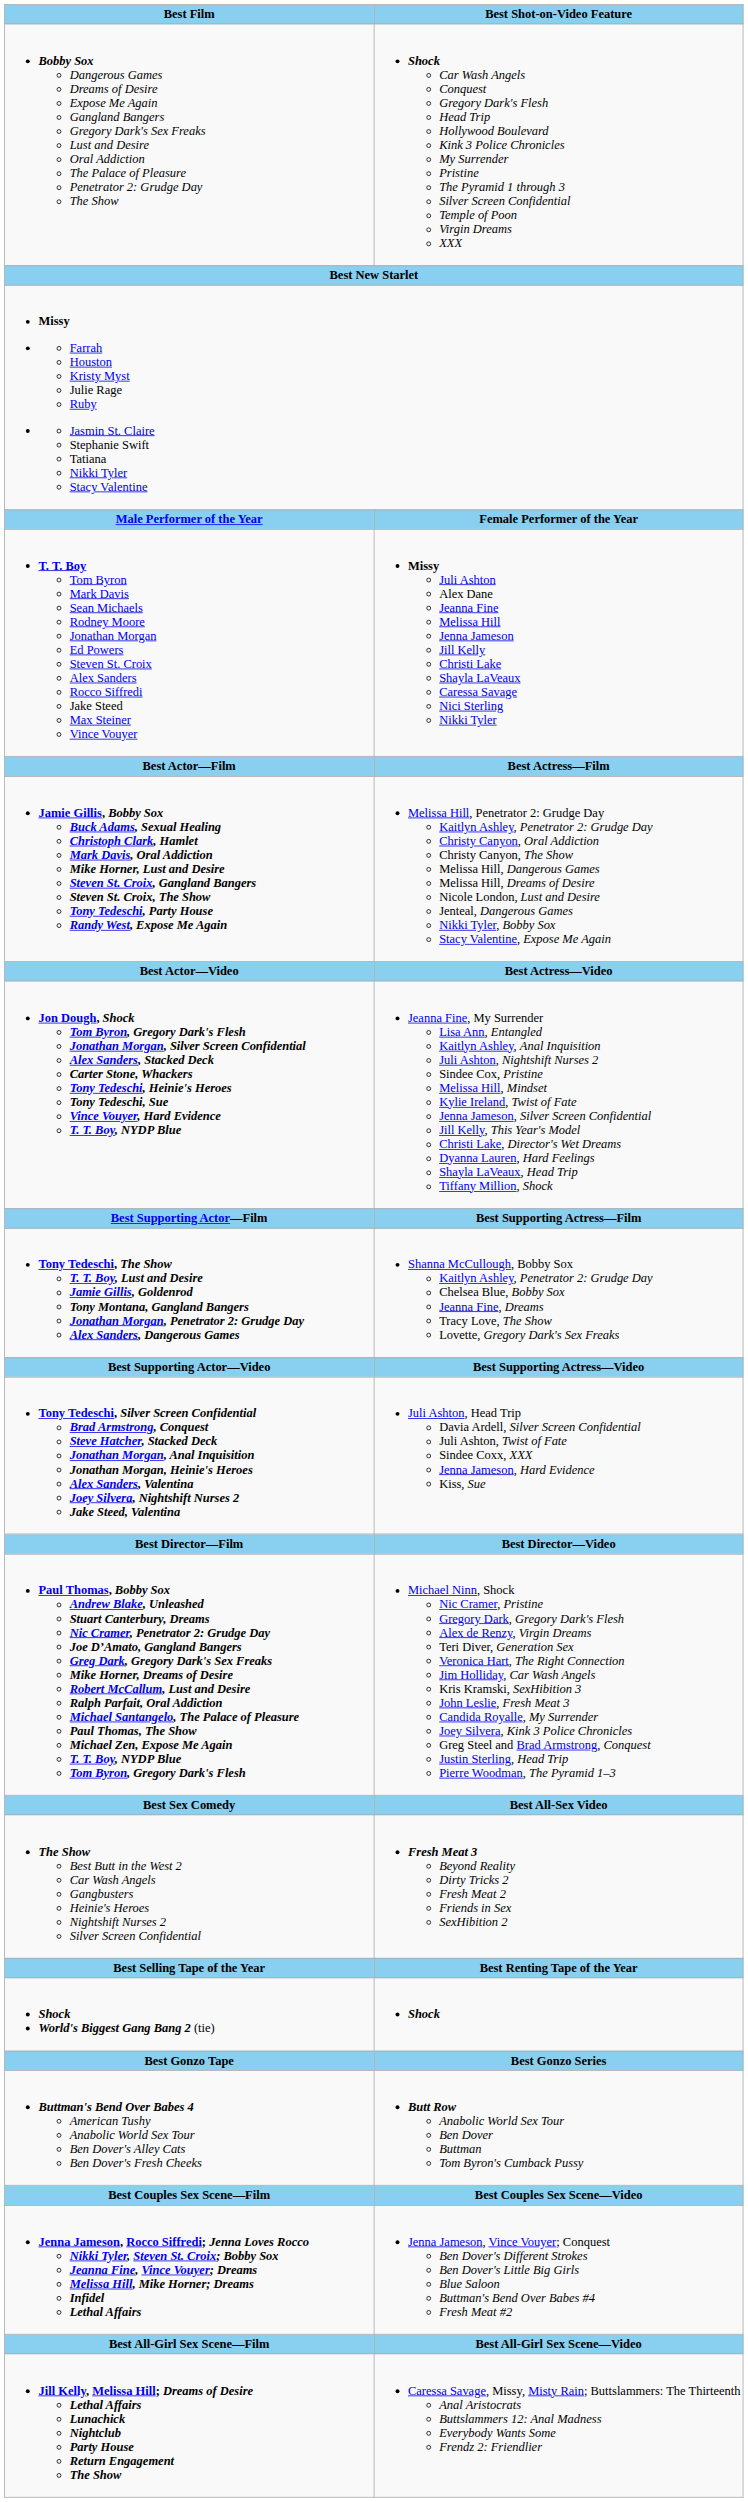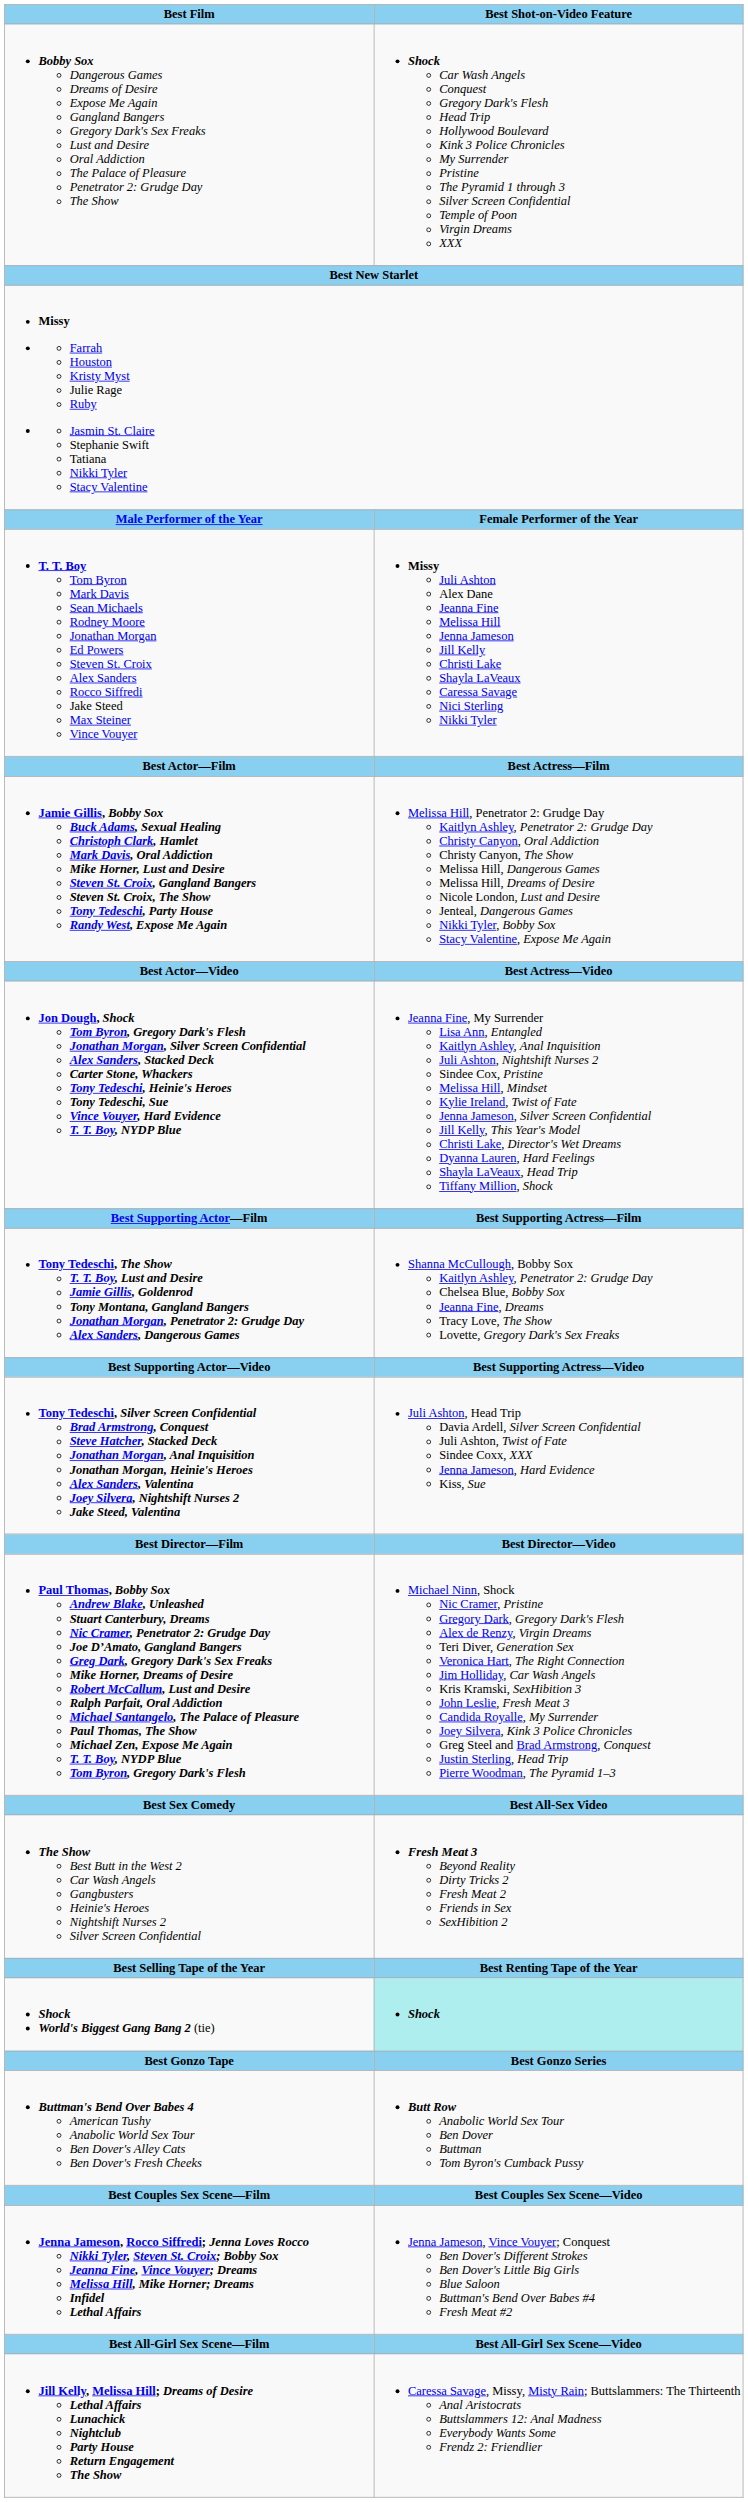(559, 2014) no background -> (559, 2014) paleturquoise background
